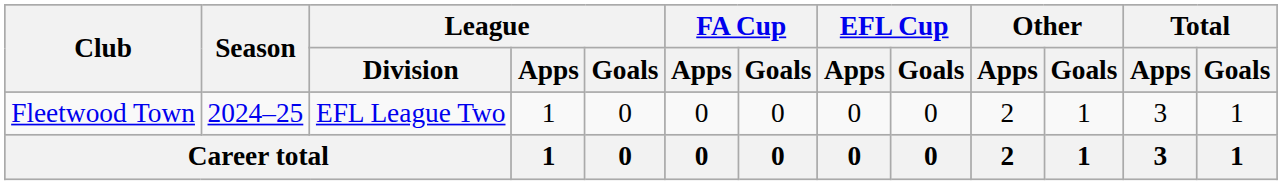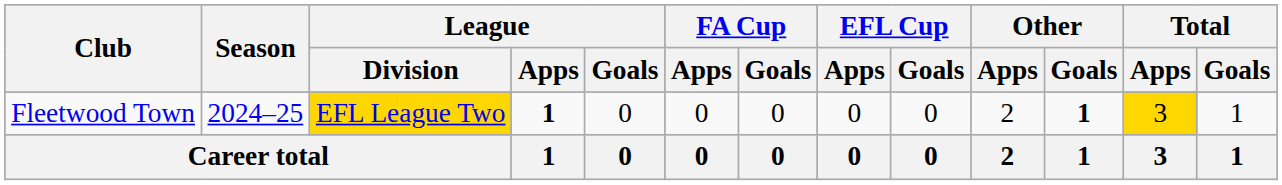(411, 112) no background -> (411, 112) gold background
(549, 112) normal -> (549, 112) bold
(1084, 112) normal -> (1084, 112) bold
(1160, 112) no background -> (1160, 112) gold background
